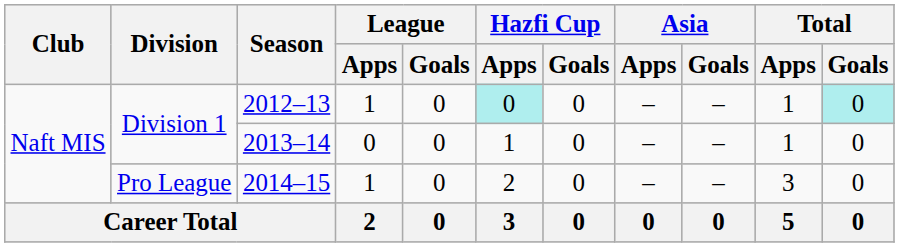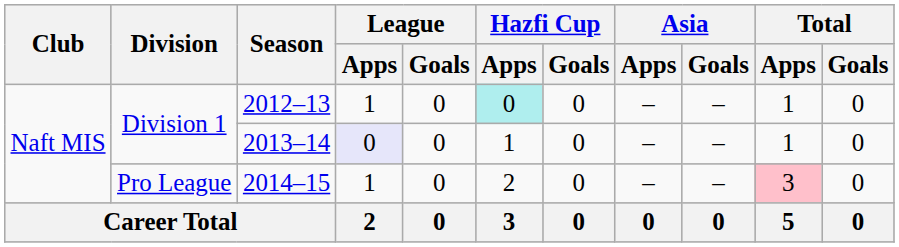(858, 103) paleturquoise background -> (858, 103) no background
(370, 143) no background -> (370, 143) lavender background
(788, 182) no background -> (788, 182) pink background
